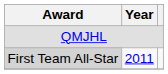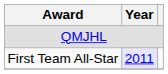(63, 58) lightgrey background -> (63, 58) no background
(139, 58) no background -> (139, 58) lavender background
